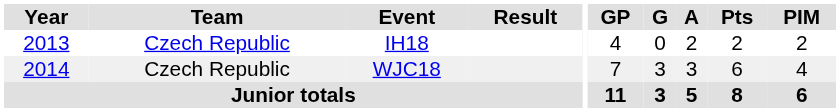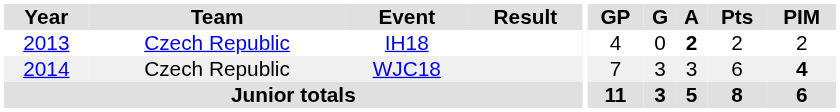(692, 42) normal -> (692, 42) bold
(802, 68) normal -> (802, 68) bold
